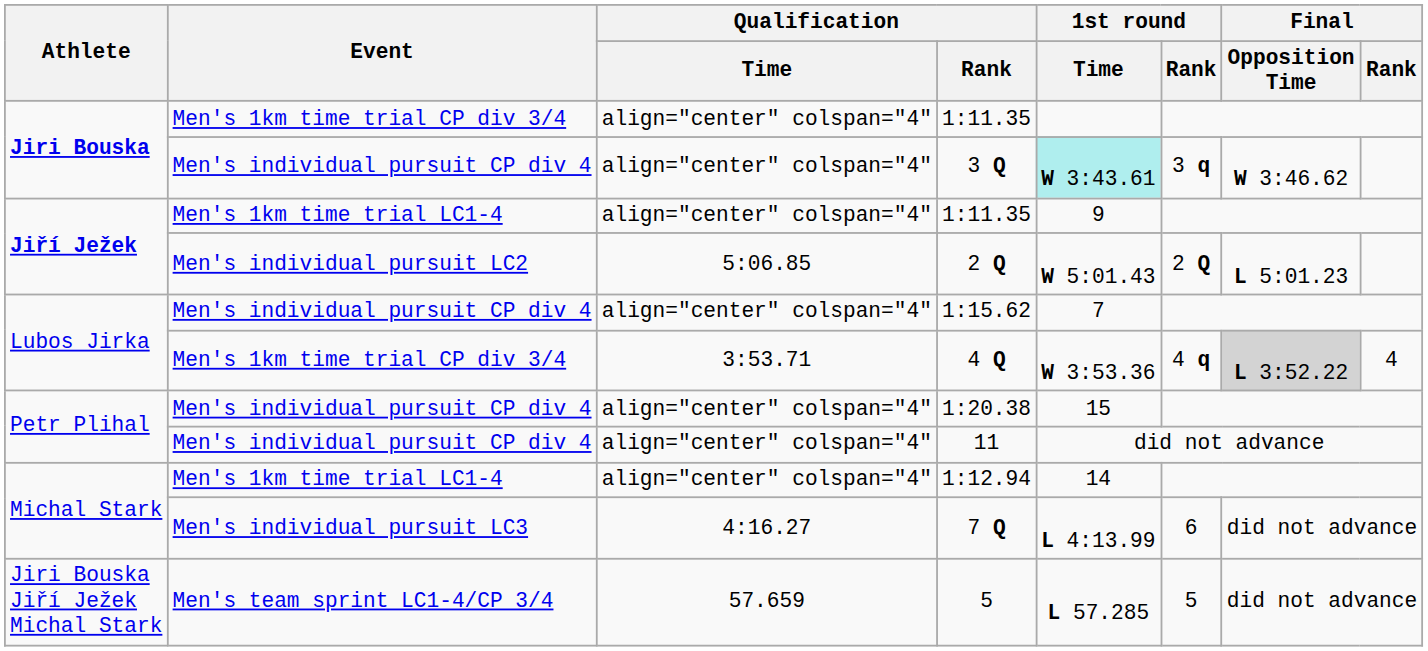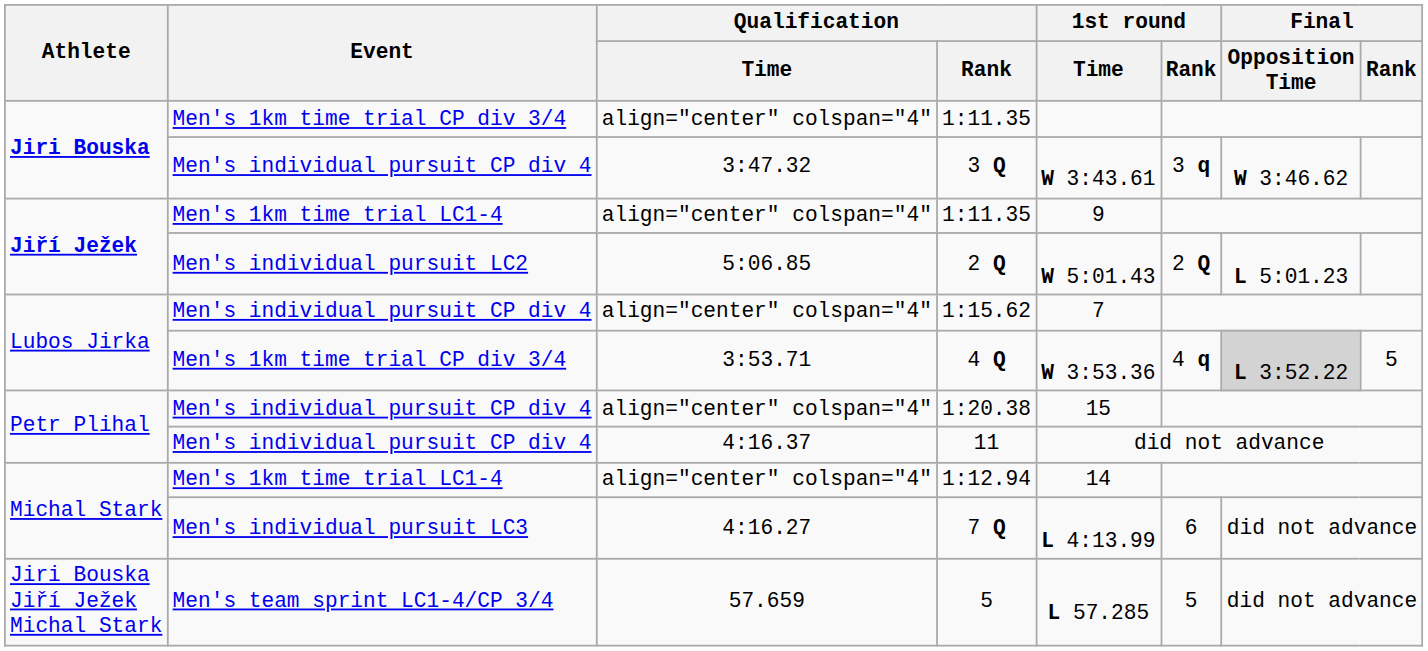(767, 167) align="center" colspan="4" -> (767, 167) 3:47.32
(1098, 180) paleturquoise background -> (1098, 180) no background
(1391, 360) 4 -> (1391, 360) 5
(767, 444) align="center" colspan="4" -> (767, 444) 4:16.37
